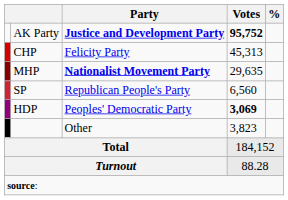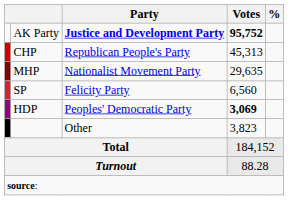(97, 52) Felicity Party -> (127, 52) Republican People's Party
(137, 71) bold -> (133, 71) normal
(127, 90) Republican People's Party -> (97, 90) Felicity Party
